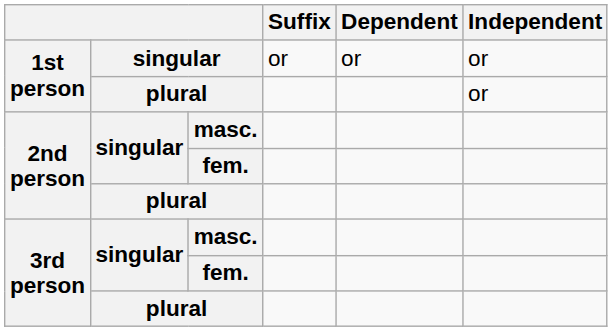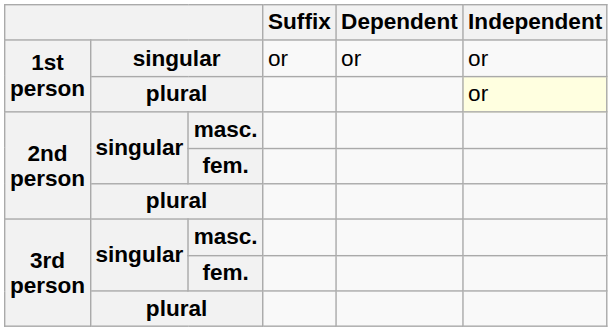(478, 93) no background -> (478, 93) lightyellow background
